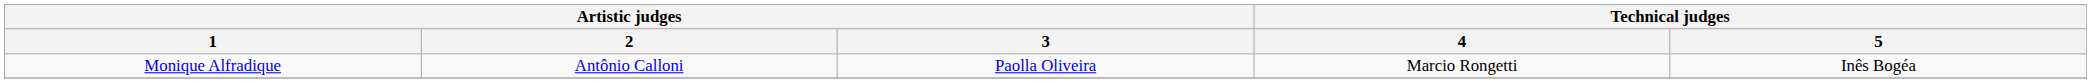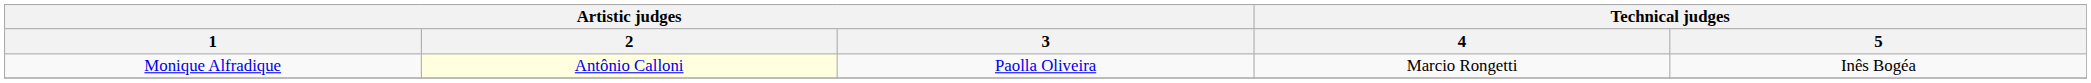(629, 65) no background -> (629, 65) lightyellow background
